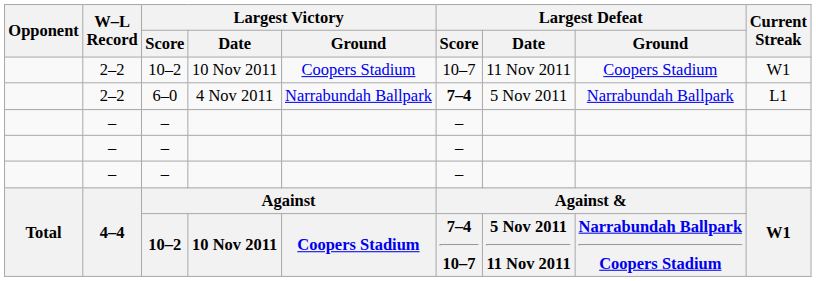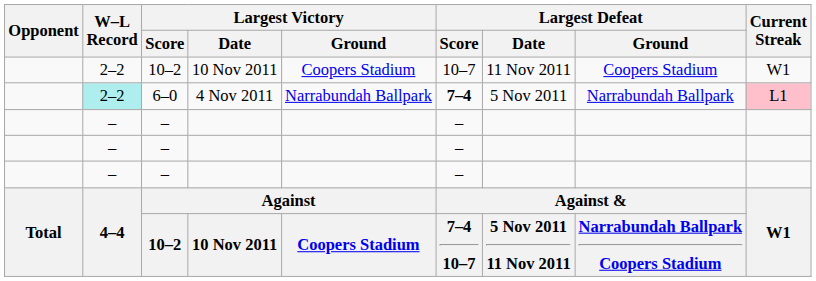(112, 95) no background -> (112, 95) paleturquoise background
(778, 95) no background -> (778, 95) pink background
